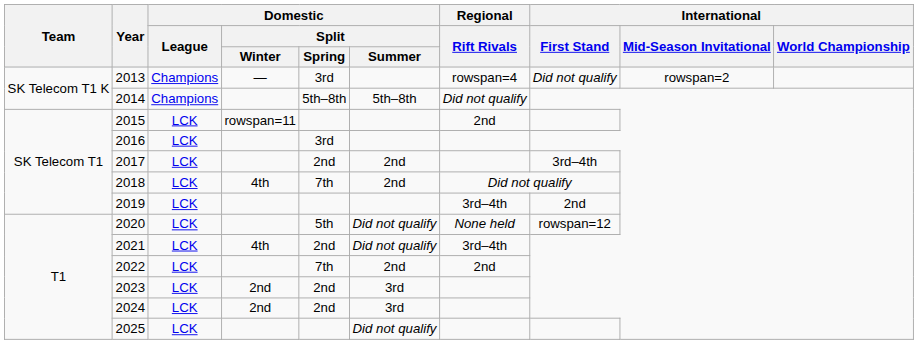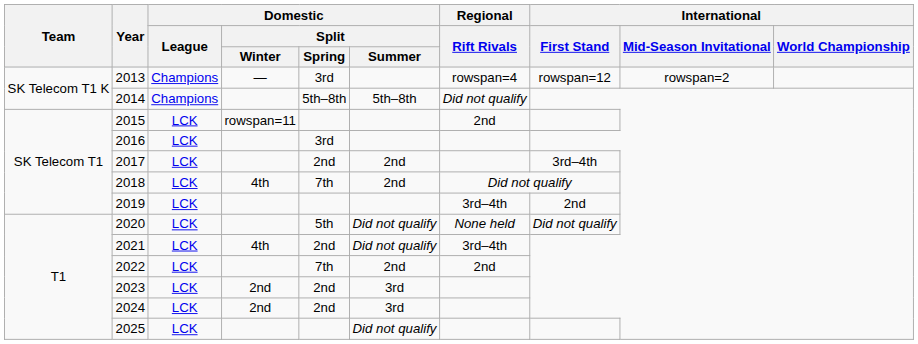(575, 78) Did not qualify -> (575, 78) rowspan=12
(575, 225) rowspan=12 -> (575, 225) Did not qualify
